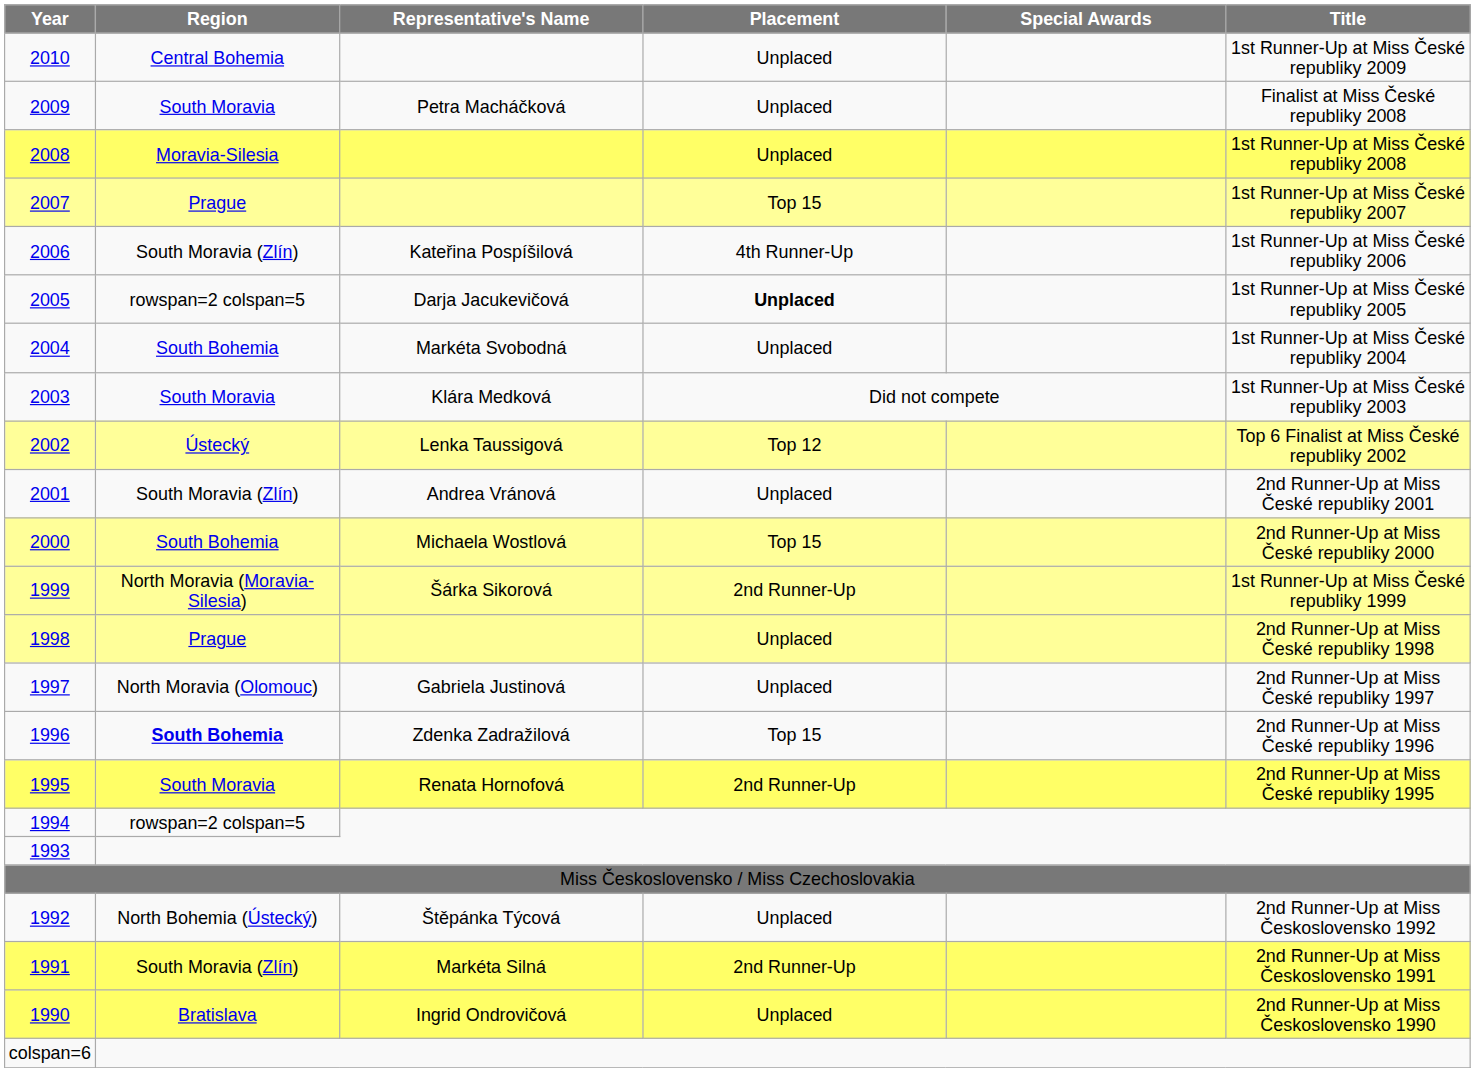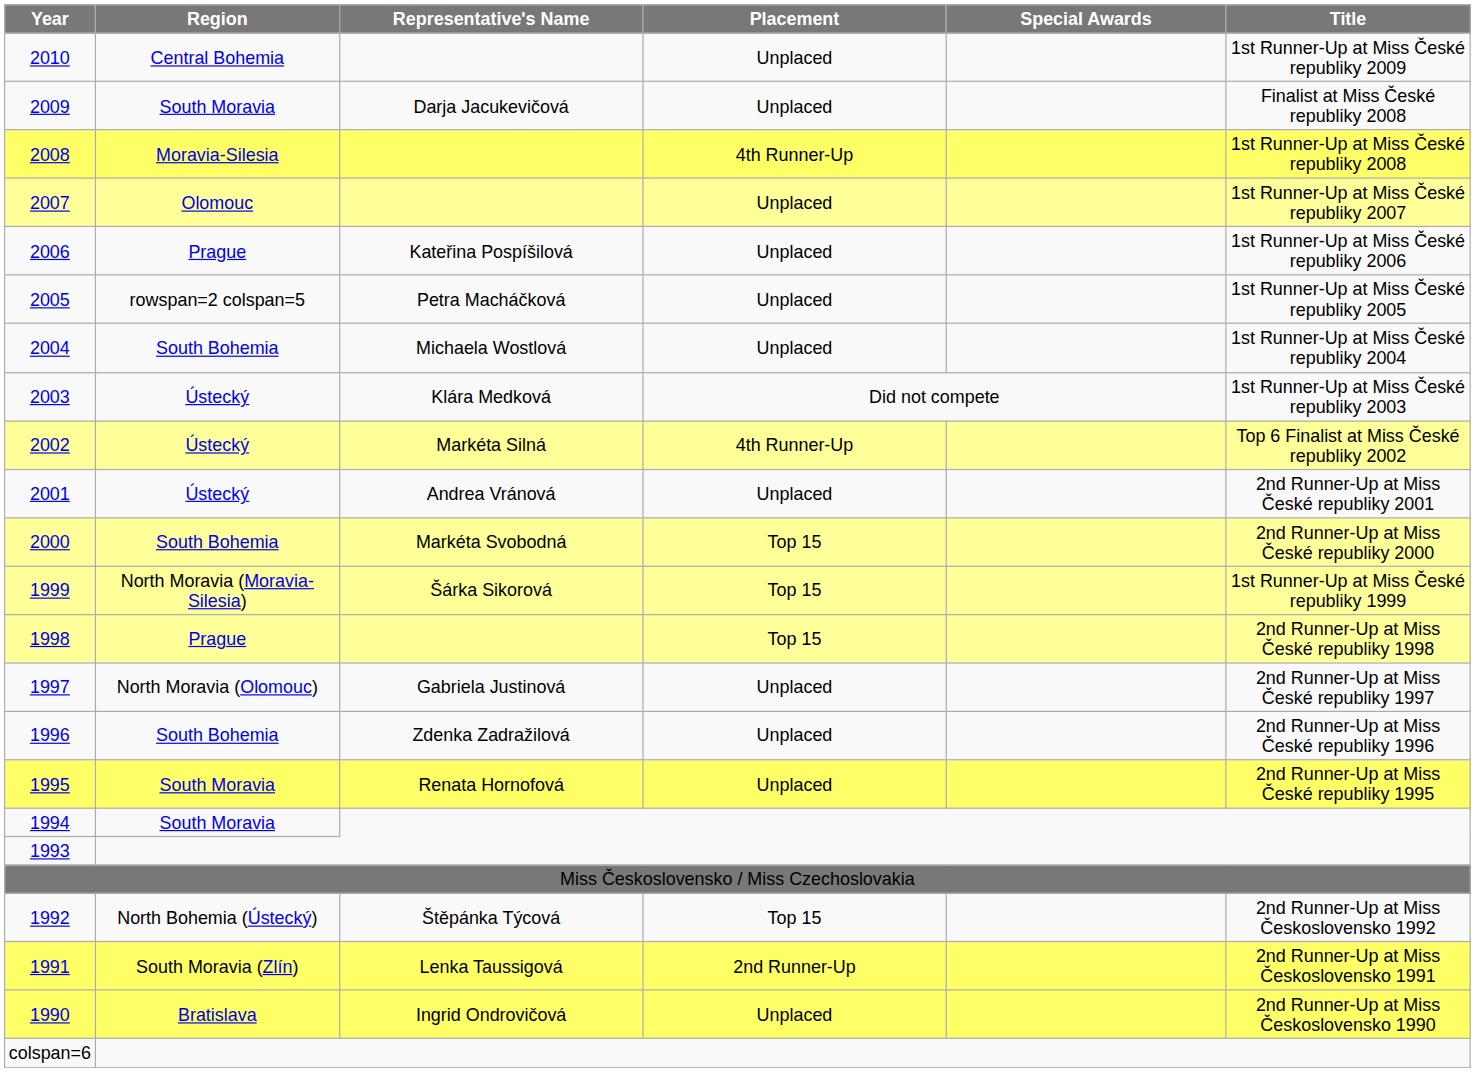(491, 106) Petra Macháčková -> (491, 106) Darja Jacukevičová
(794, 154) Unplaced -> (794, 154) 4th Runner-Up
(217, 203) Prague -> (217, 203) Olomouc
(794, 203) Top 15 -> (794, 203) Unplaced
(217, 251) South Moravia (Zlín) -> (217, 251) Prague
(794, 251) 4th Runner-Up -> (794, 251) Unplaced
(491, 300) Darja Jacukevičová -> (491, 300) Petra Macháčková
(794, 300) bold -> (794, 300) normal
(491, 348) Markéta Svobodná -> (491, 348) Michaela Wostlová
(217, 397) South Moravia -> (217, 397) Ústecký
(491, 445) Lenka Taussigová -> (491, 445) Markéta Silná
(794, 445) Top 12 -> (794, 445) 4th Runner-Up
(217, 493) South Moravia (Zlín) -> (217, 493) Ústecký
(491, 542) Michaela Wostlová -> (491, 542) Markéta Svobodná
(794, 590) 2nd Runner-Up -> (794, 590) Top 15
(794, 639) Unplaced -> (794, 639) Top 15
(217, 736) bold -> (217, 736) normal
(794, 736) Top 15 -> (794, 736) Unplaced
(794, 784) 2nd Runner-Up -> (794, 784) Unplaced
(217, 823) rowspan=2 colspan=5 -> (217, 823) South Moravia
(794, 918) Unplaced -> (794, 918) Top 15
(491, 966) Markéta Silná -> (491, 966) Lenka Taussigová
